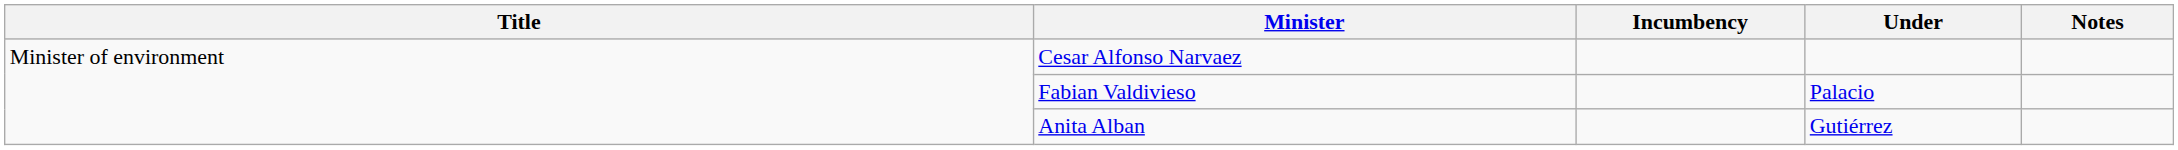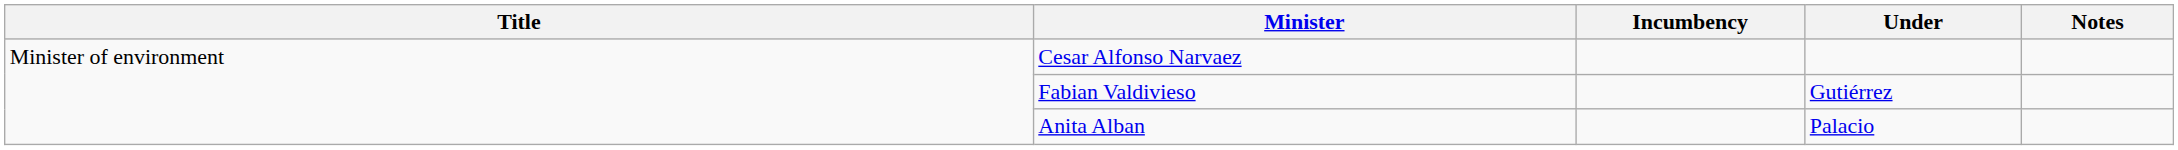(1842, 91) Palacio -> (1851, 91) Gutiérrez
(1851, 126) Gutiérrez -> (1842, 126) Palacio
